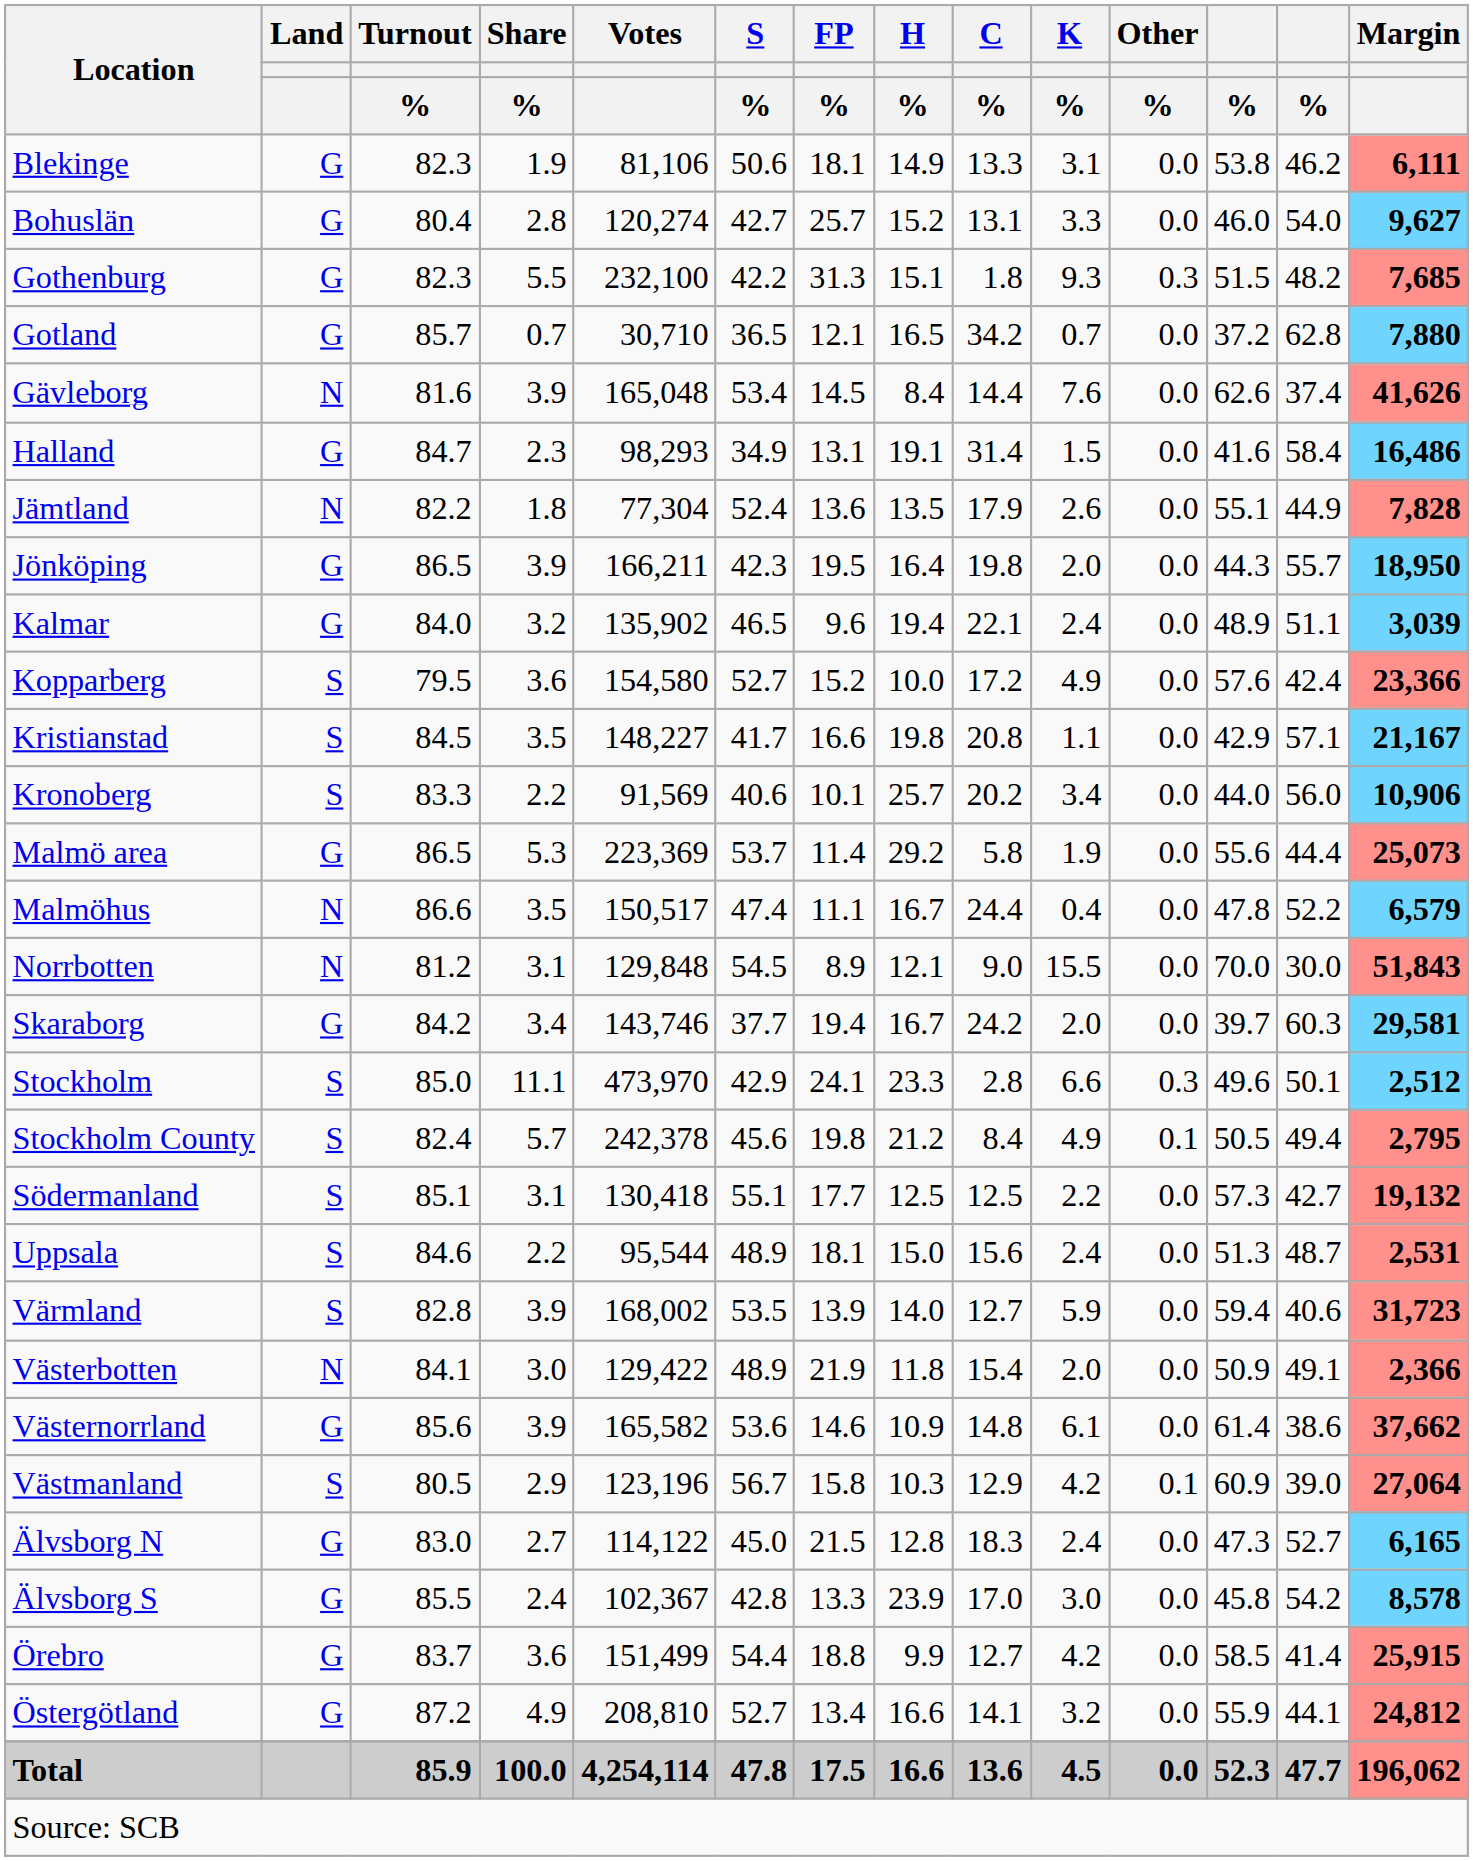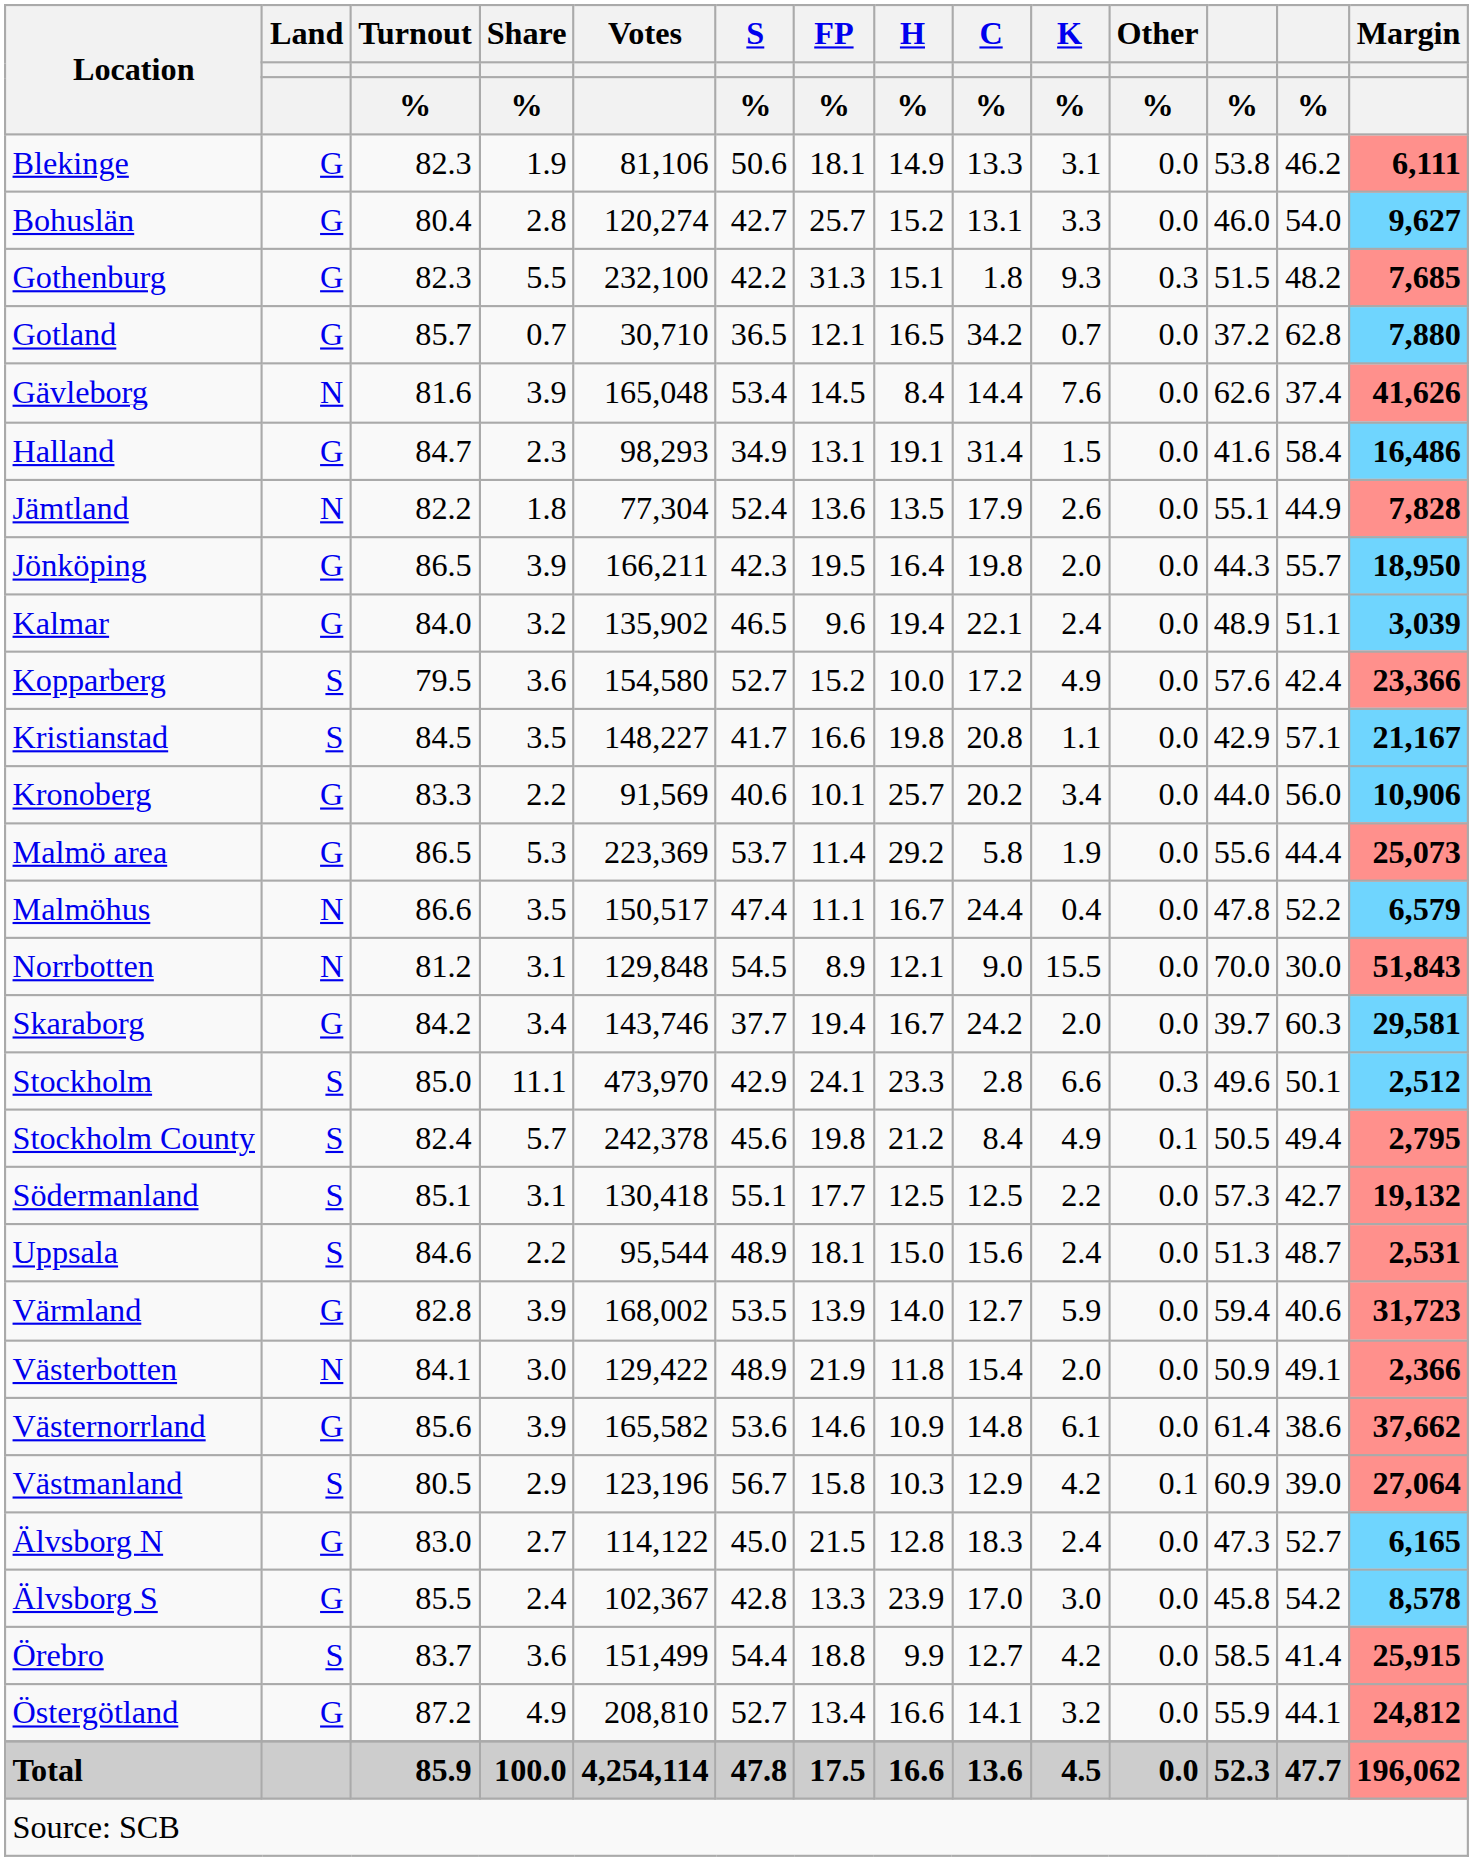(334, 794) S -> (332, 794) G
(334, 1310) S -> (332, 1310) G
(332, 1654) G -> (334, 1654) S
